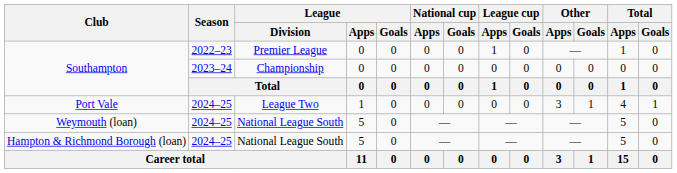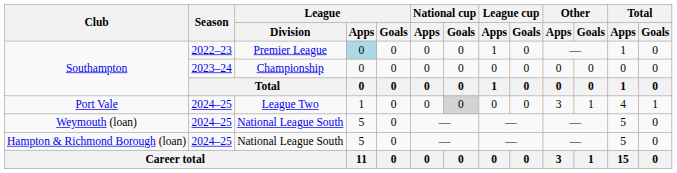(361, 50) no background -> (361, 50) lightblue background
(461, 104) no background -> (461, 104) lightgrey background
